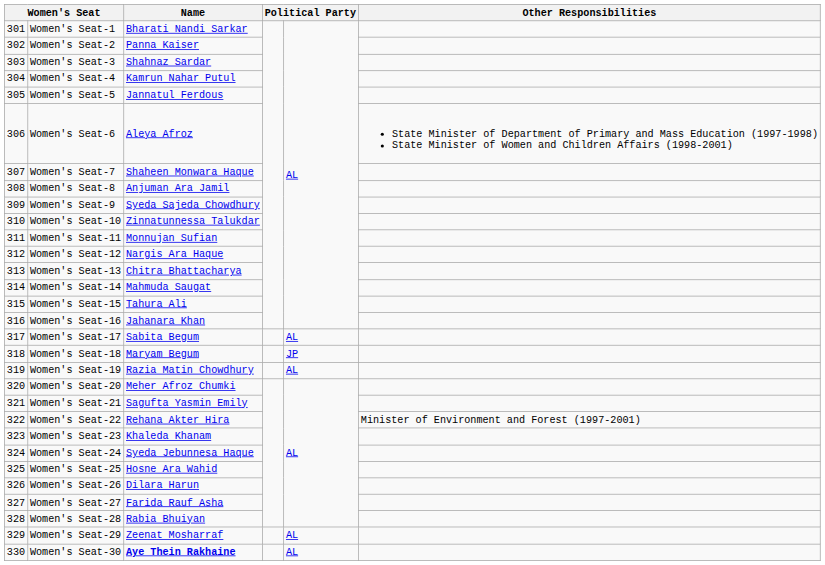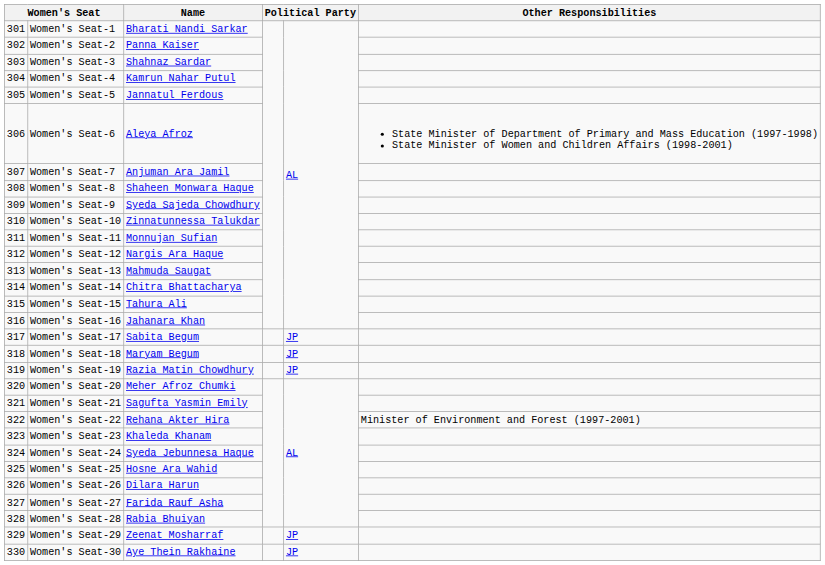(190, 172) Shaheen Monwara Haque -> (178, 172) Anjuman Ara Jamil
(178, 189) Anjuman Ara Jamil -> (190, 189) Shaheen Monwara Haque
(184, 271) Chitra Bhattacharya -> (169, 271) Mahmuda Saugat
(169, 288) Mahmuda Saugat -> (184, 288) Chitra Bhattacharya
(292, 337) AL -> (292, 337) JP
(292, 370) AL -> (292, 370) JP
(292, 536) AL -> (292, 536) JP
(181, 552) bold -> (181, 552) normal
(292, 552) AL -> (292, 552) JP
